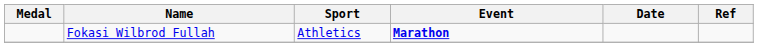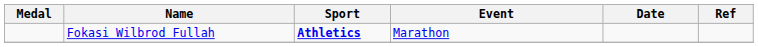(329, 33) normal -> (329, 33) bold
(421, 33) bold -> (421, 33) normal
